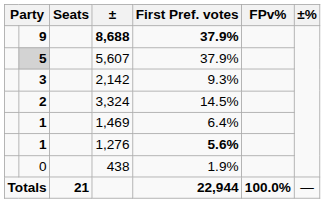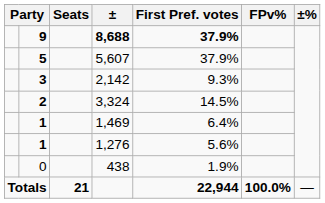(43, 58) lightgrey background -> (43, 58) no background
(223, 144) bold -> (223, 144) normal
